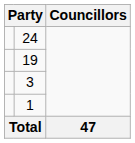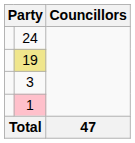(30, 60) no background -> (30, 60) khaki background
(30, 104) no background -> (30, 104) pink background
